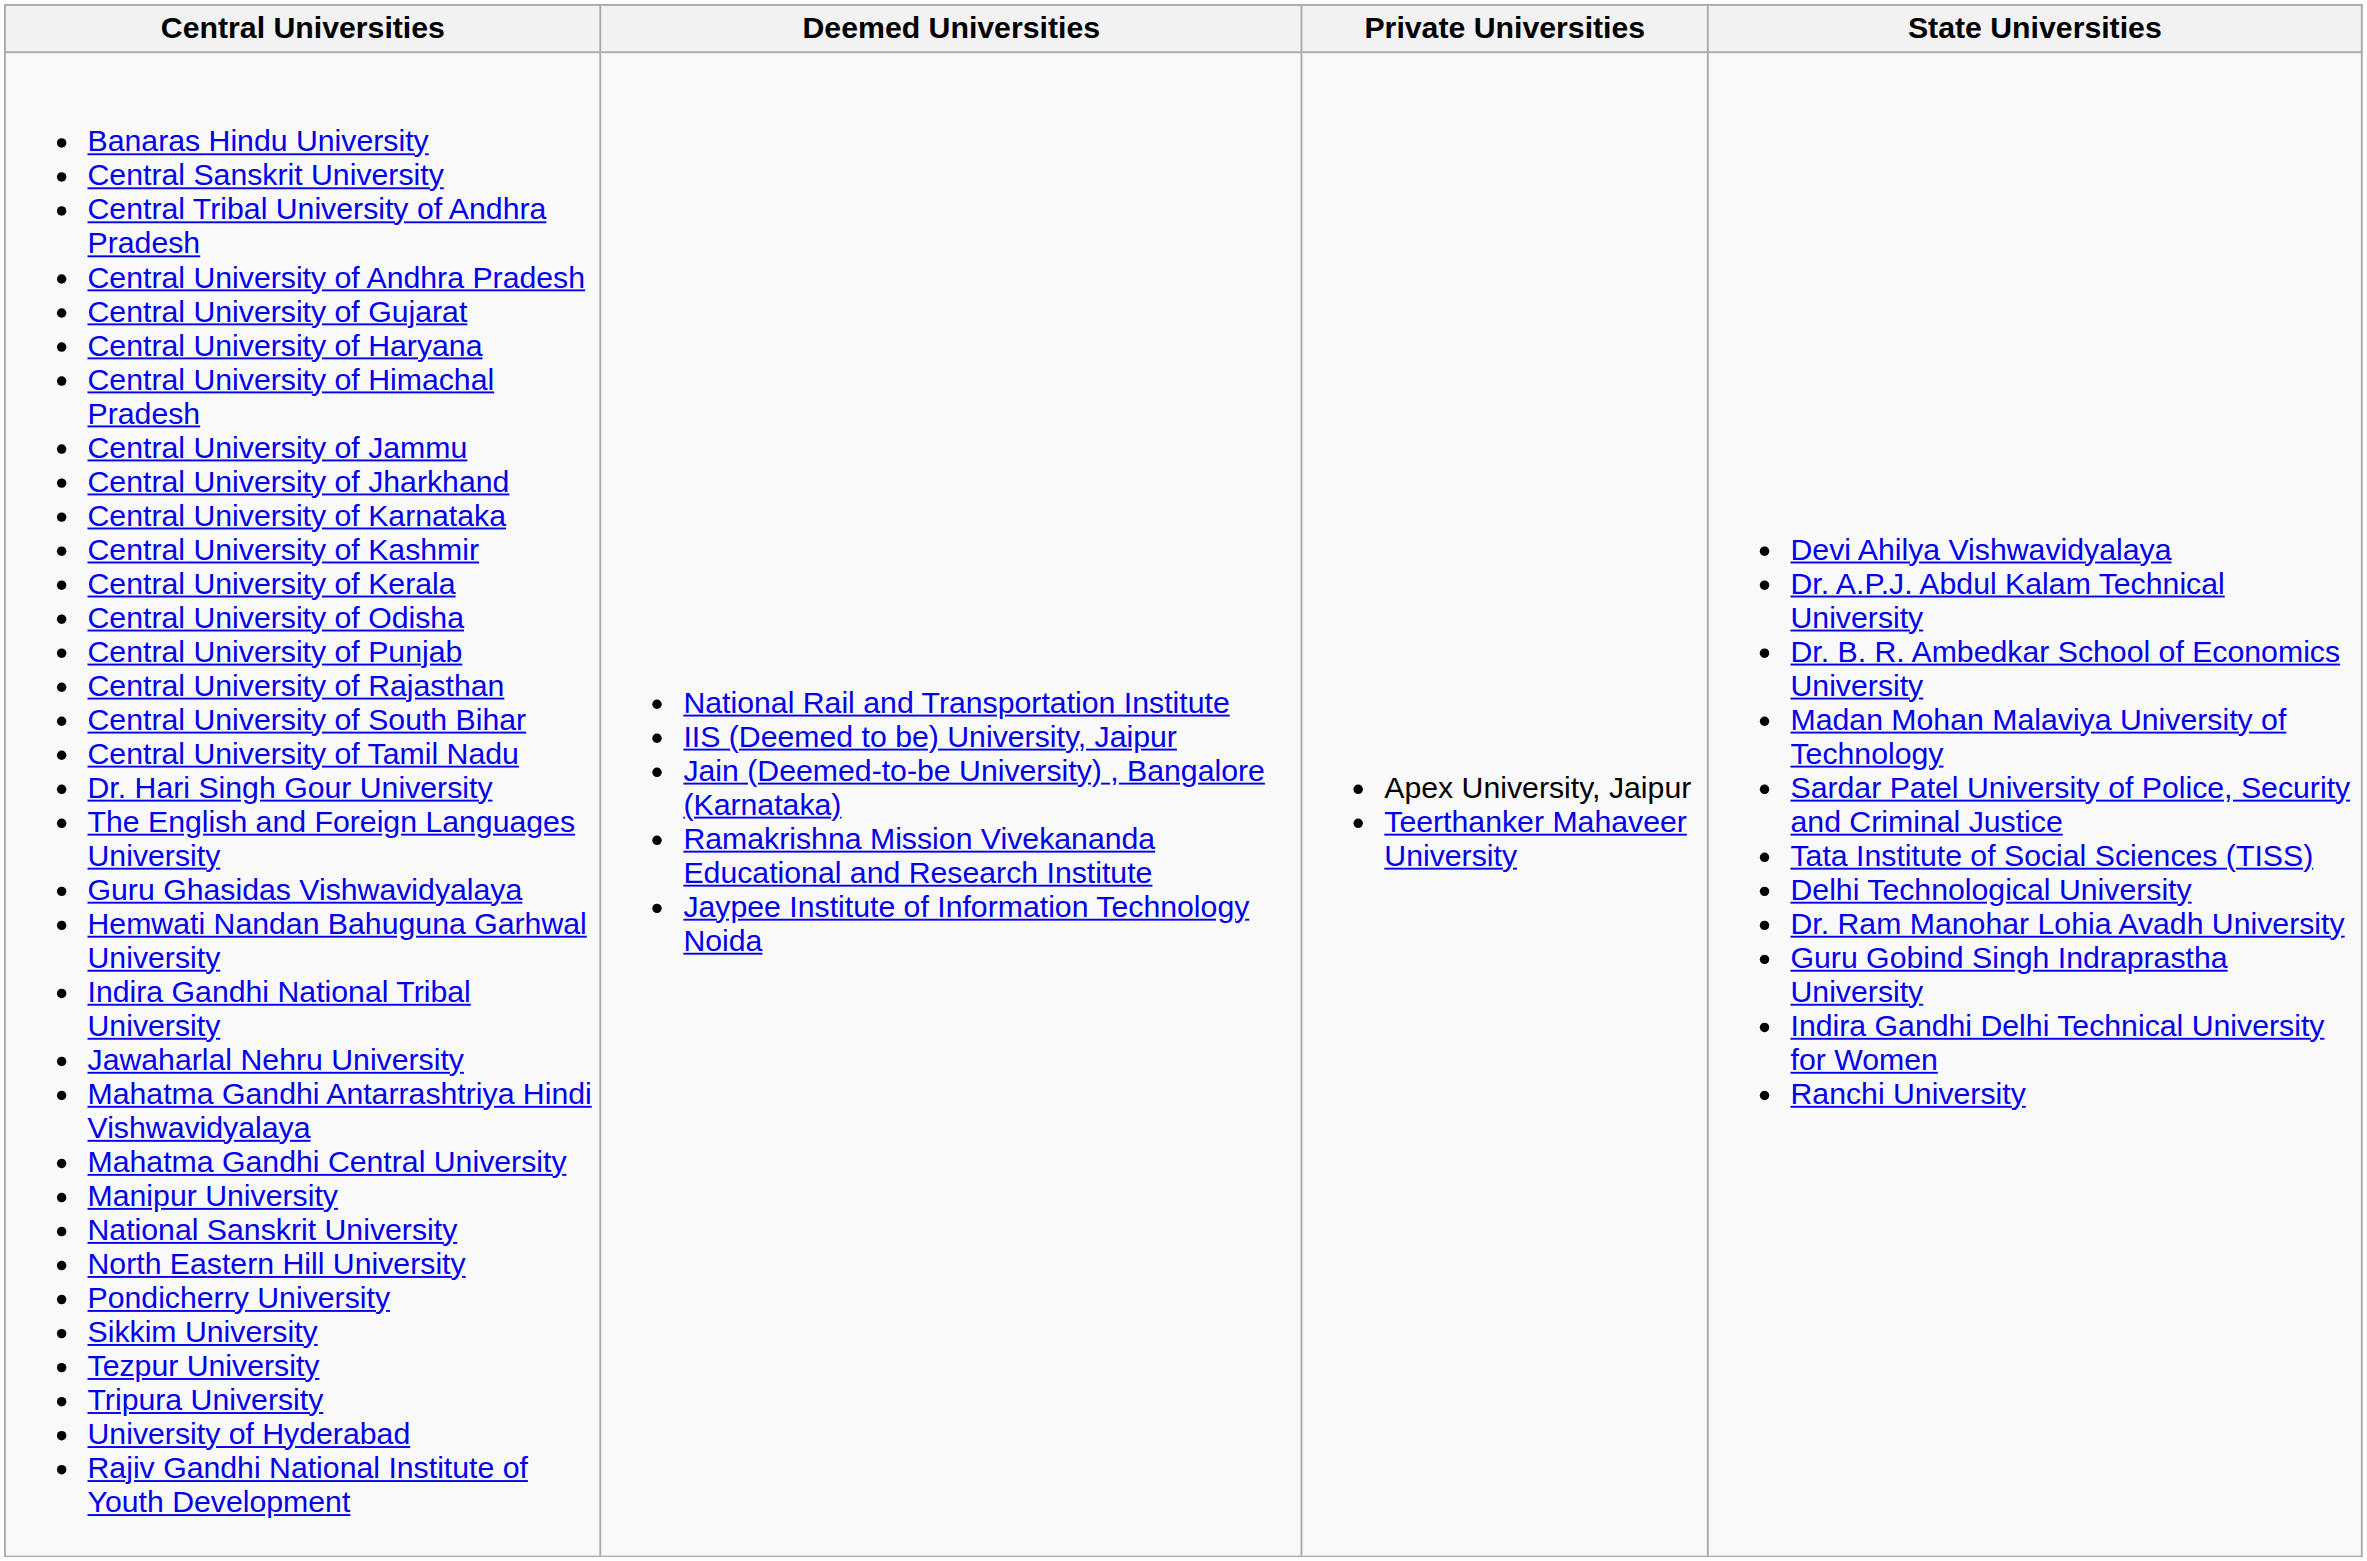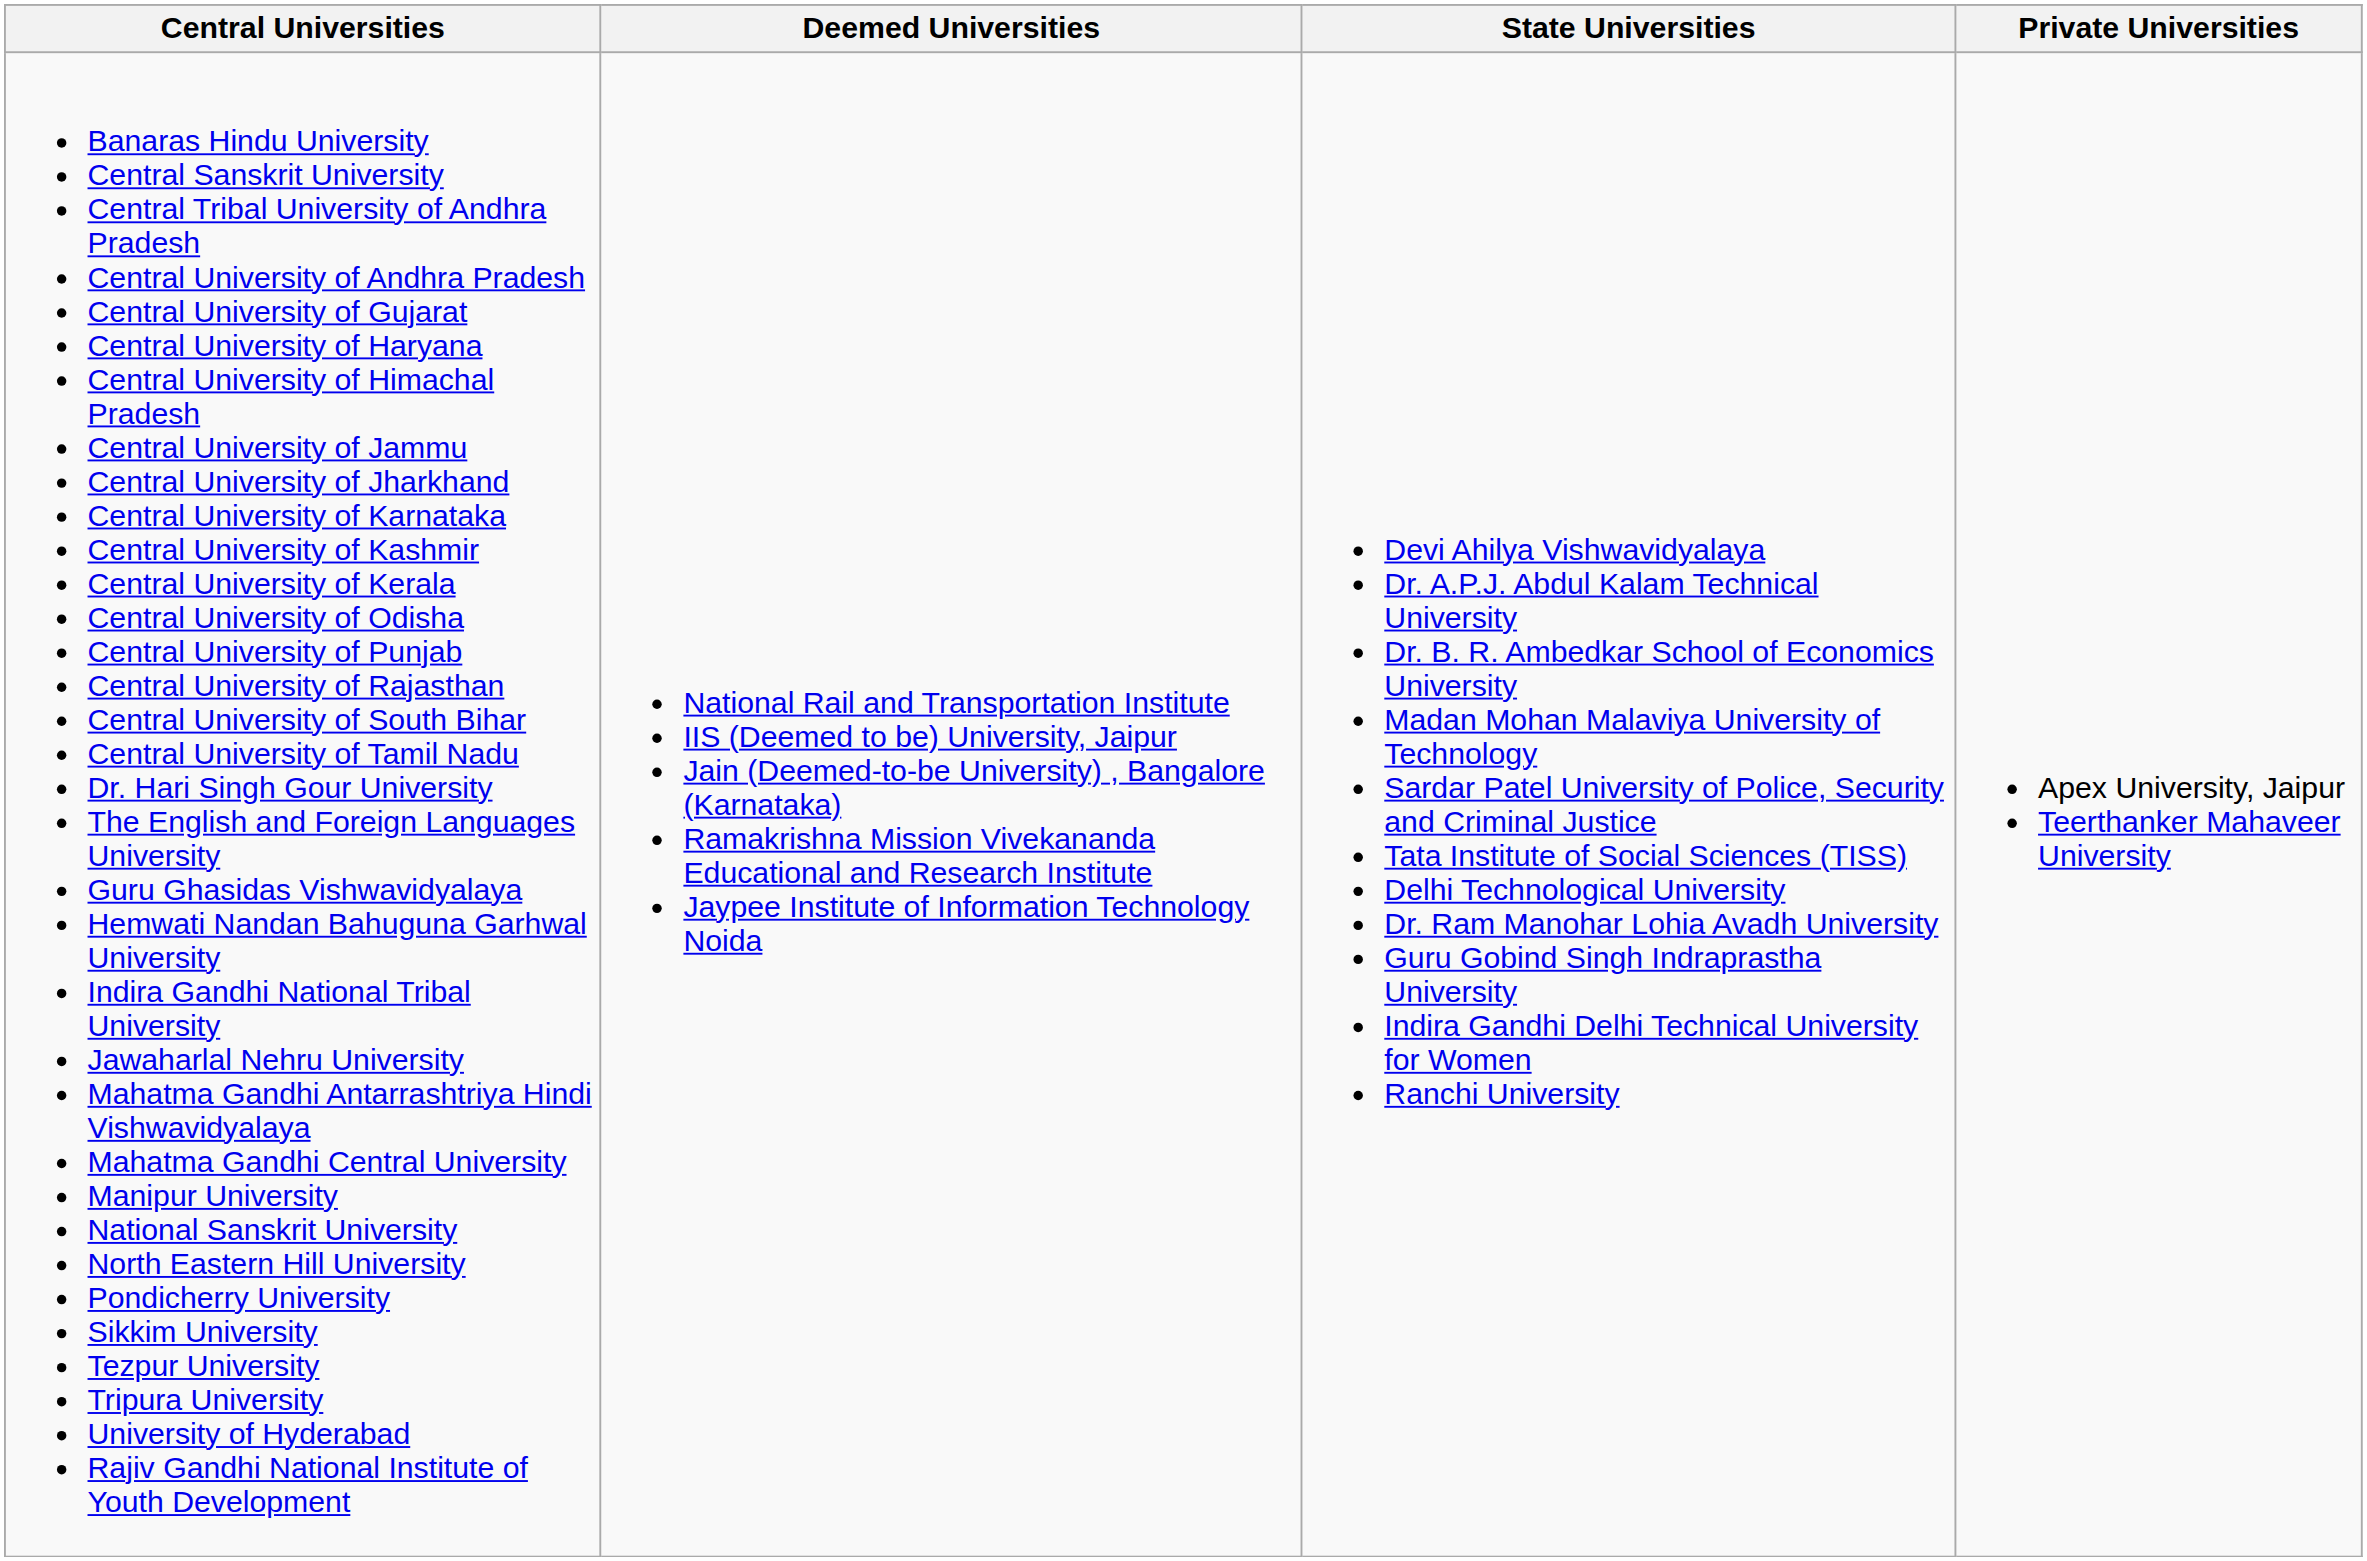columns swapped: (2035, 28) <-> (1505, 28)
